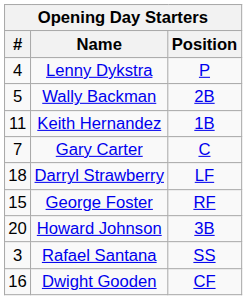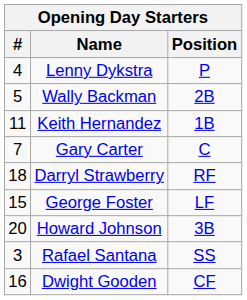(204, 176) LF -> (204, 176) RF
(204, 202) RF -> (204, 202) LF
